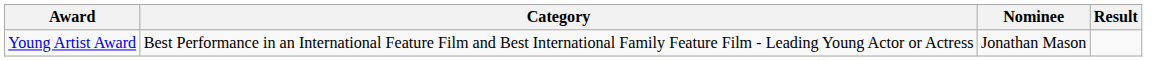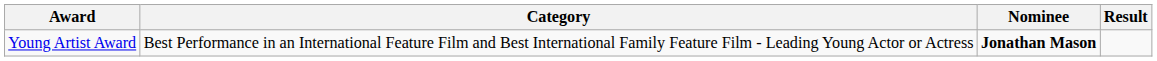(1034, 42) normal -> (1039, 42) bold
